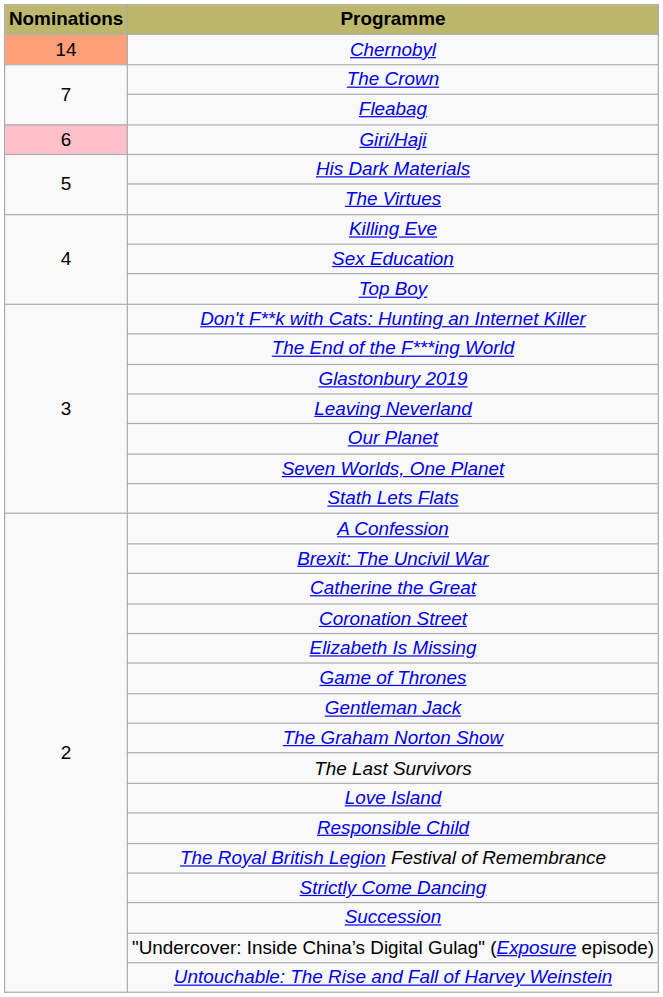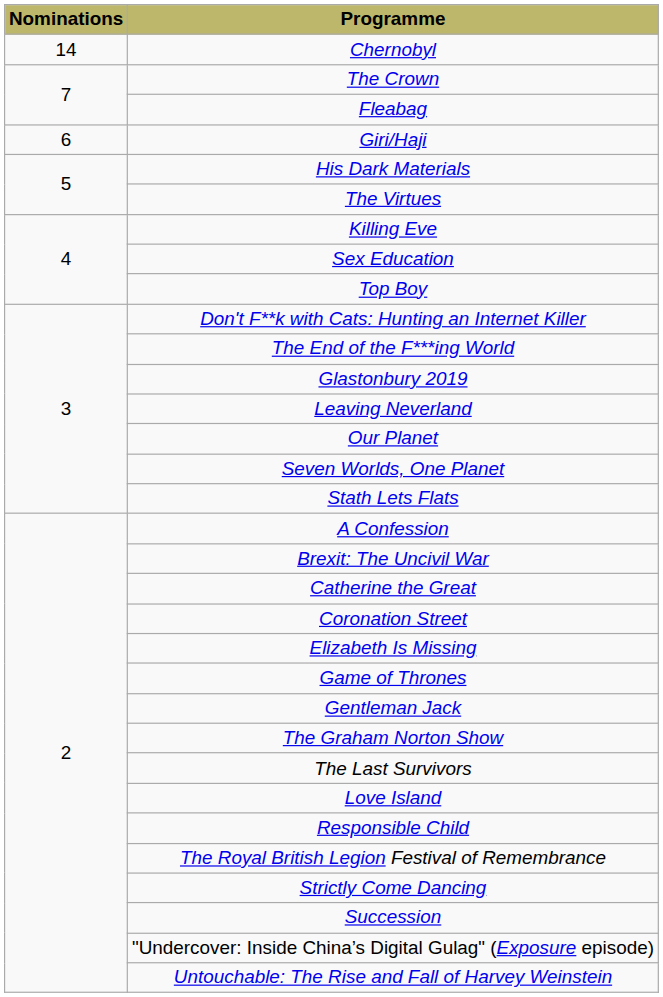(66, 49) lightsalmon background -> (66, 49) no background
(66, 139) pink background -> (66, 139) no background
